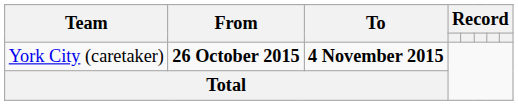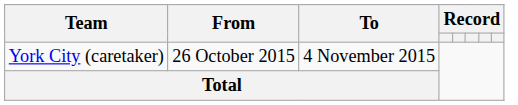(236, 56) bold -> (234, 56) normal
(376, 56) bold -> (369, 56) normal
